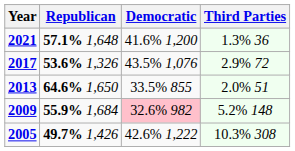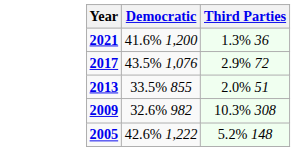- column: (81, 16)
(161, 110) pink background -> (161, 110) no background
(245, 110) 5.2% 148 -> (245, 110) 10.3% 308
(245, 134) 10.3% 308 -> (245, 134) 5.2% 148
